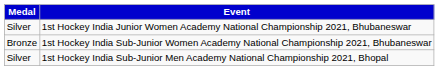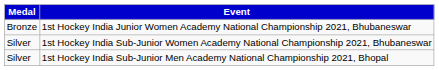(19, 27) Silver -> (22, 27) Bronze
(22, 42) Bronze -> (19, 42) Silver
